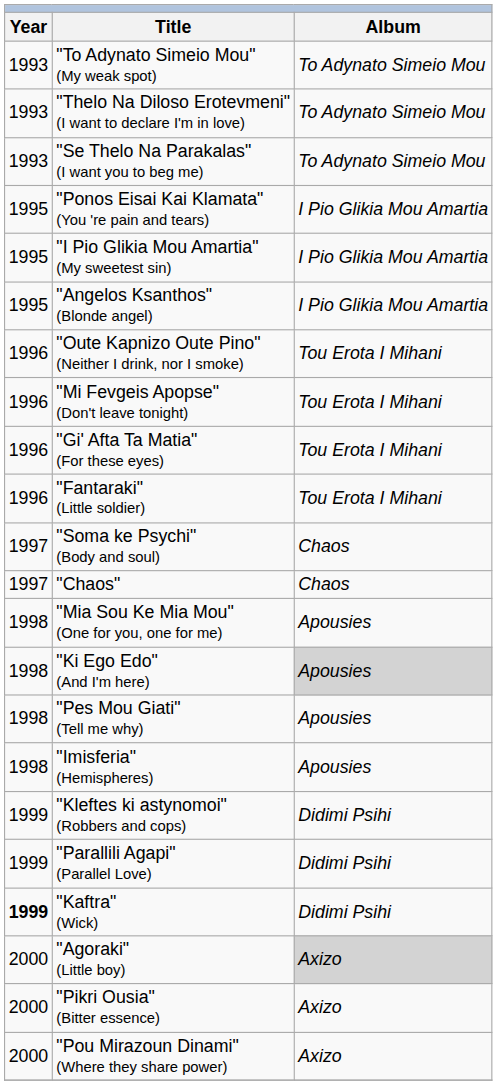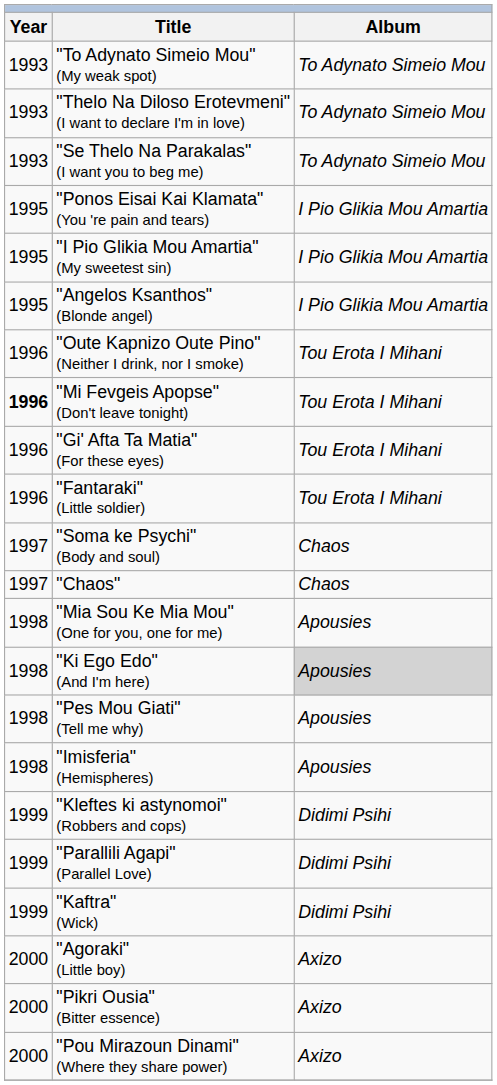(28, 401) normal -> (28, 401) bold
(28, 911) bold -> (28, 911) normal
(320, 959) lightgrey background -> (320, 959) no background
